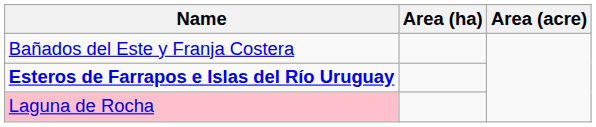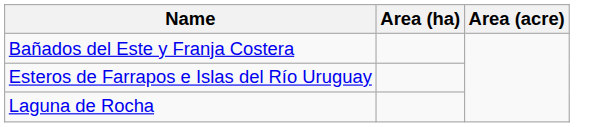(202, 77) bold -> (190, 77) normal
(81, 106) pink background -> (81, 106) no background
